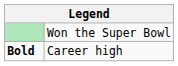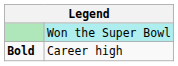(109, 32) no background -> (109, 32) paleturquoise background
